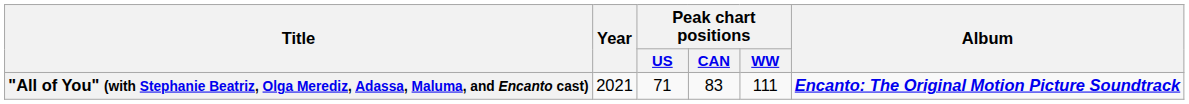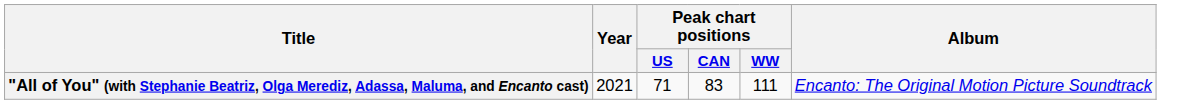(988, 85) bold -> (973, 85) normal
